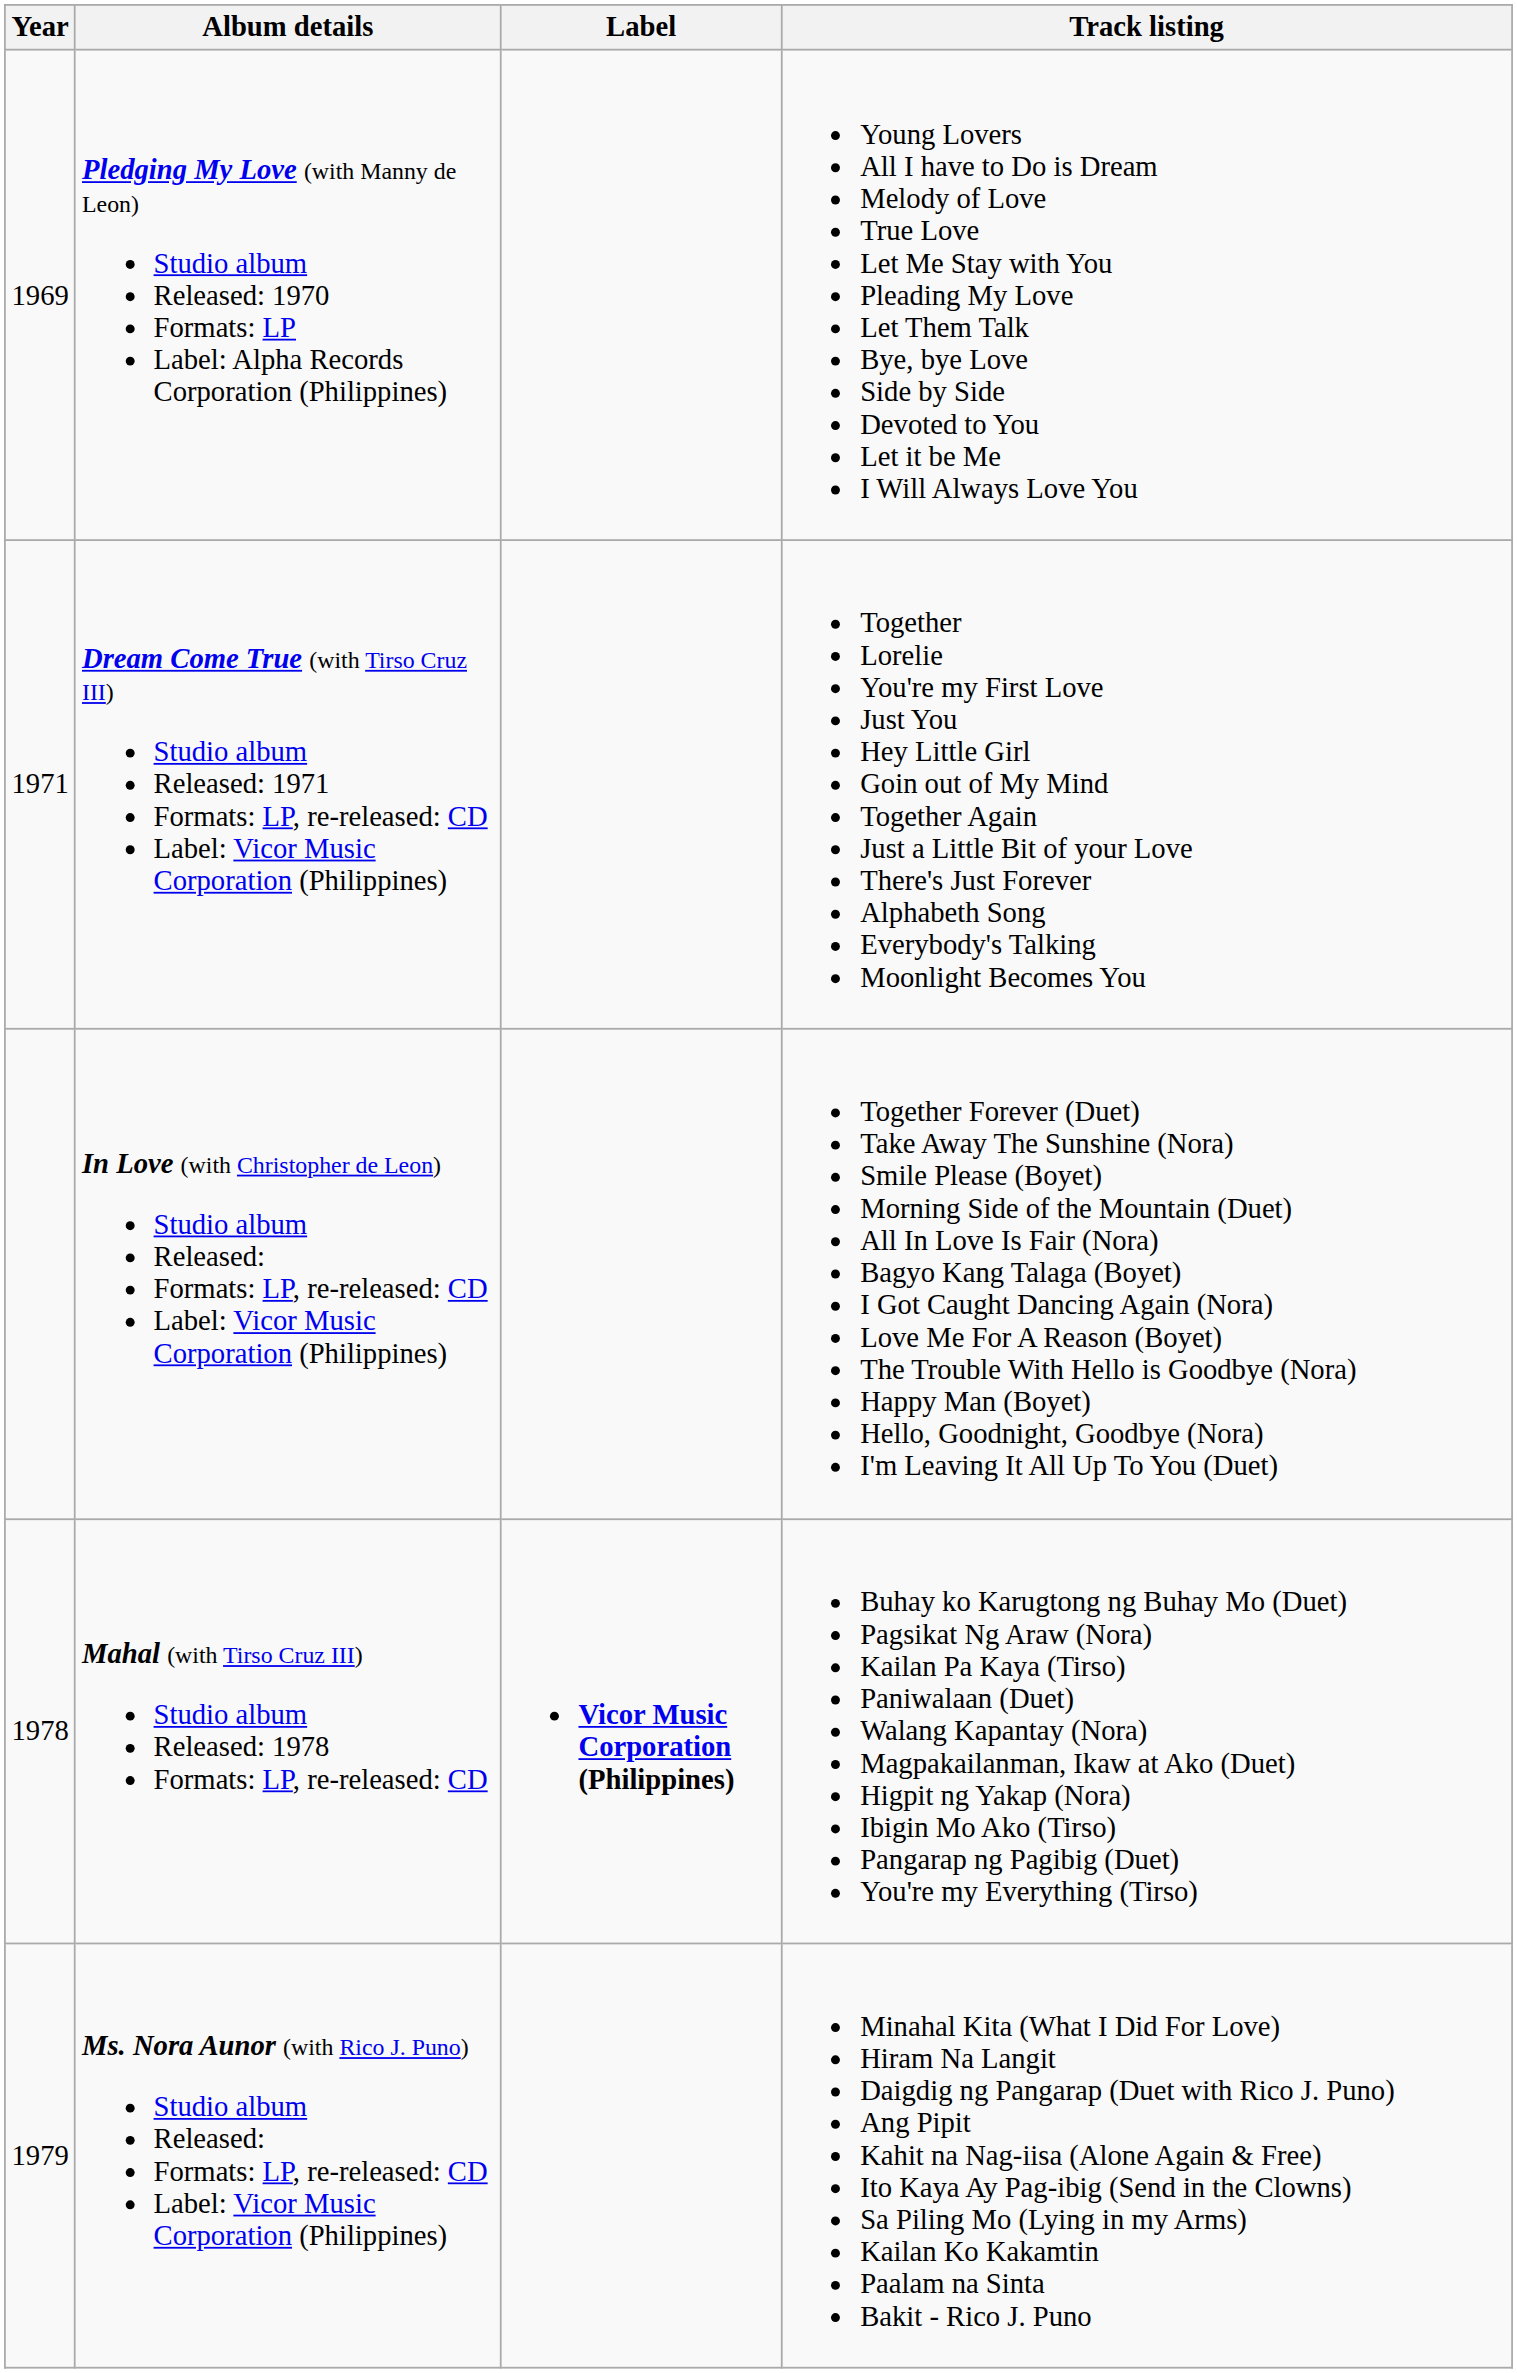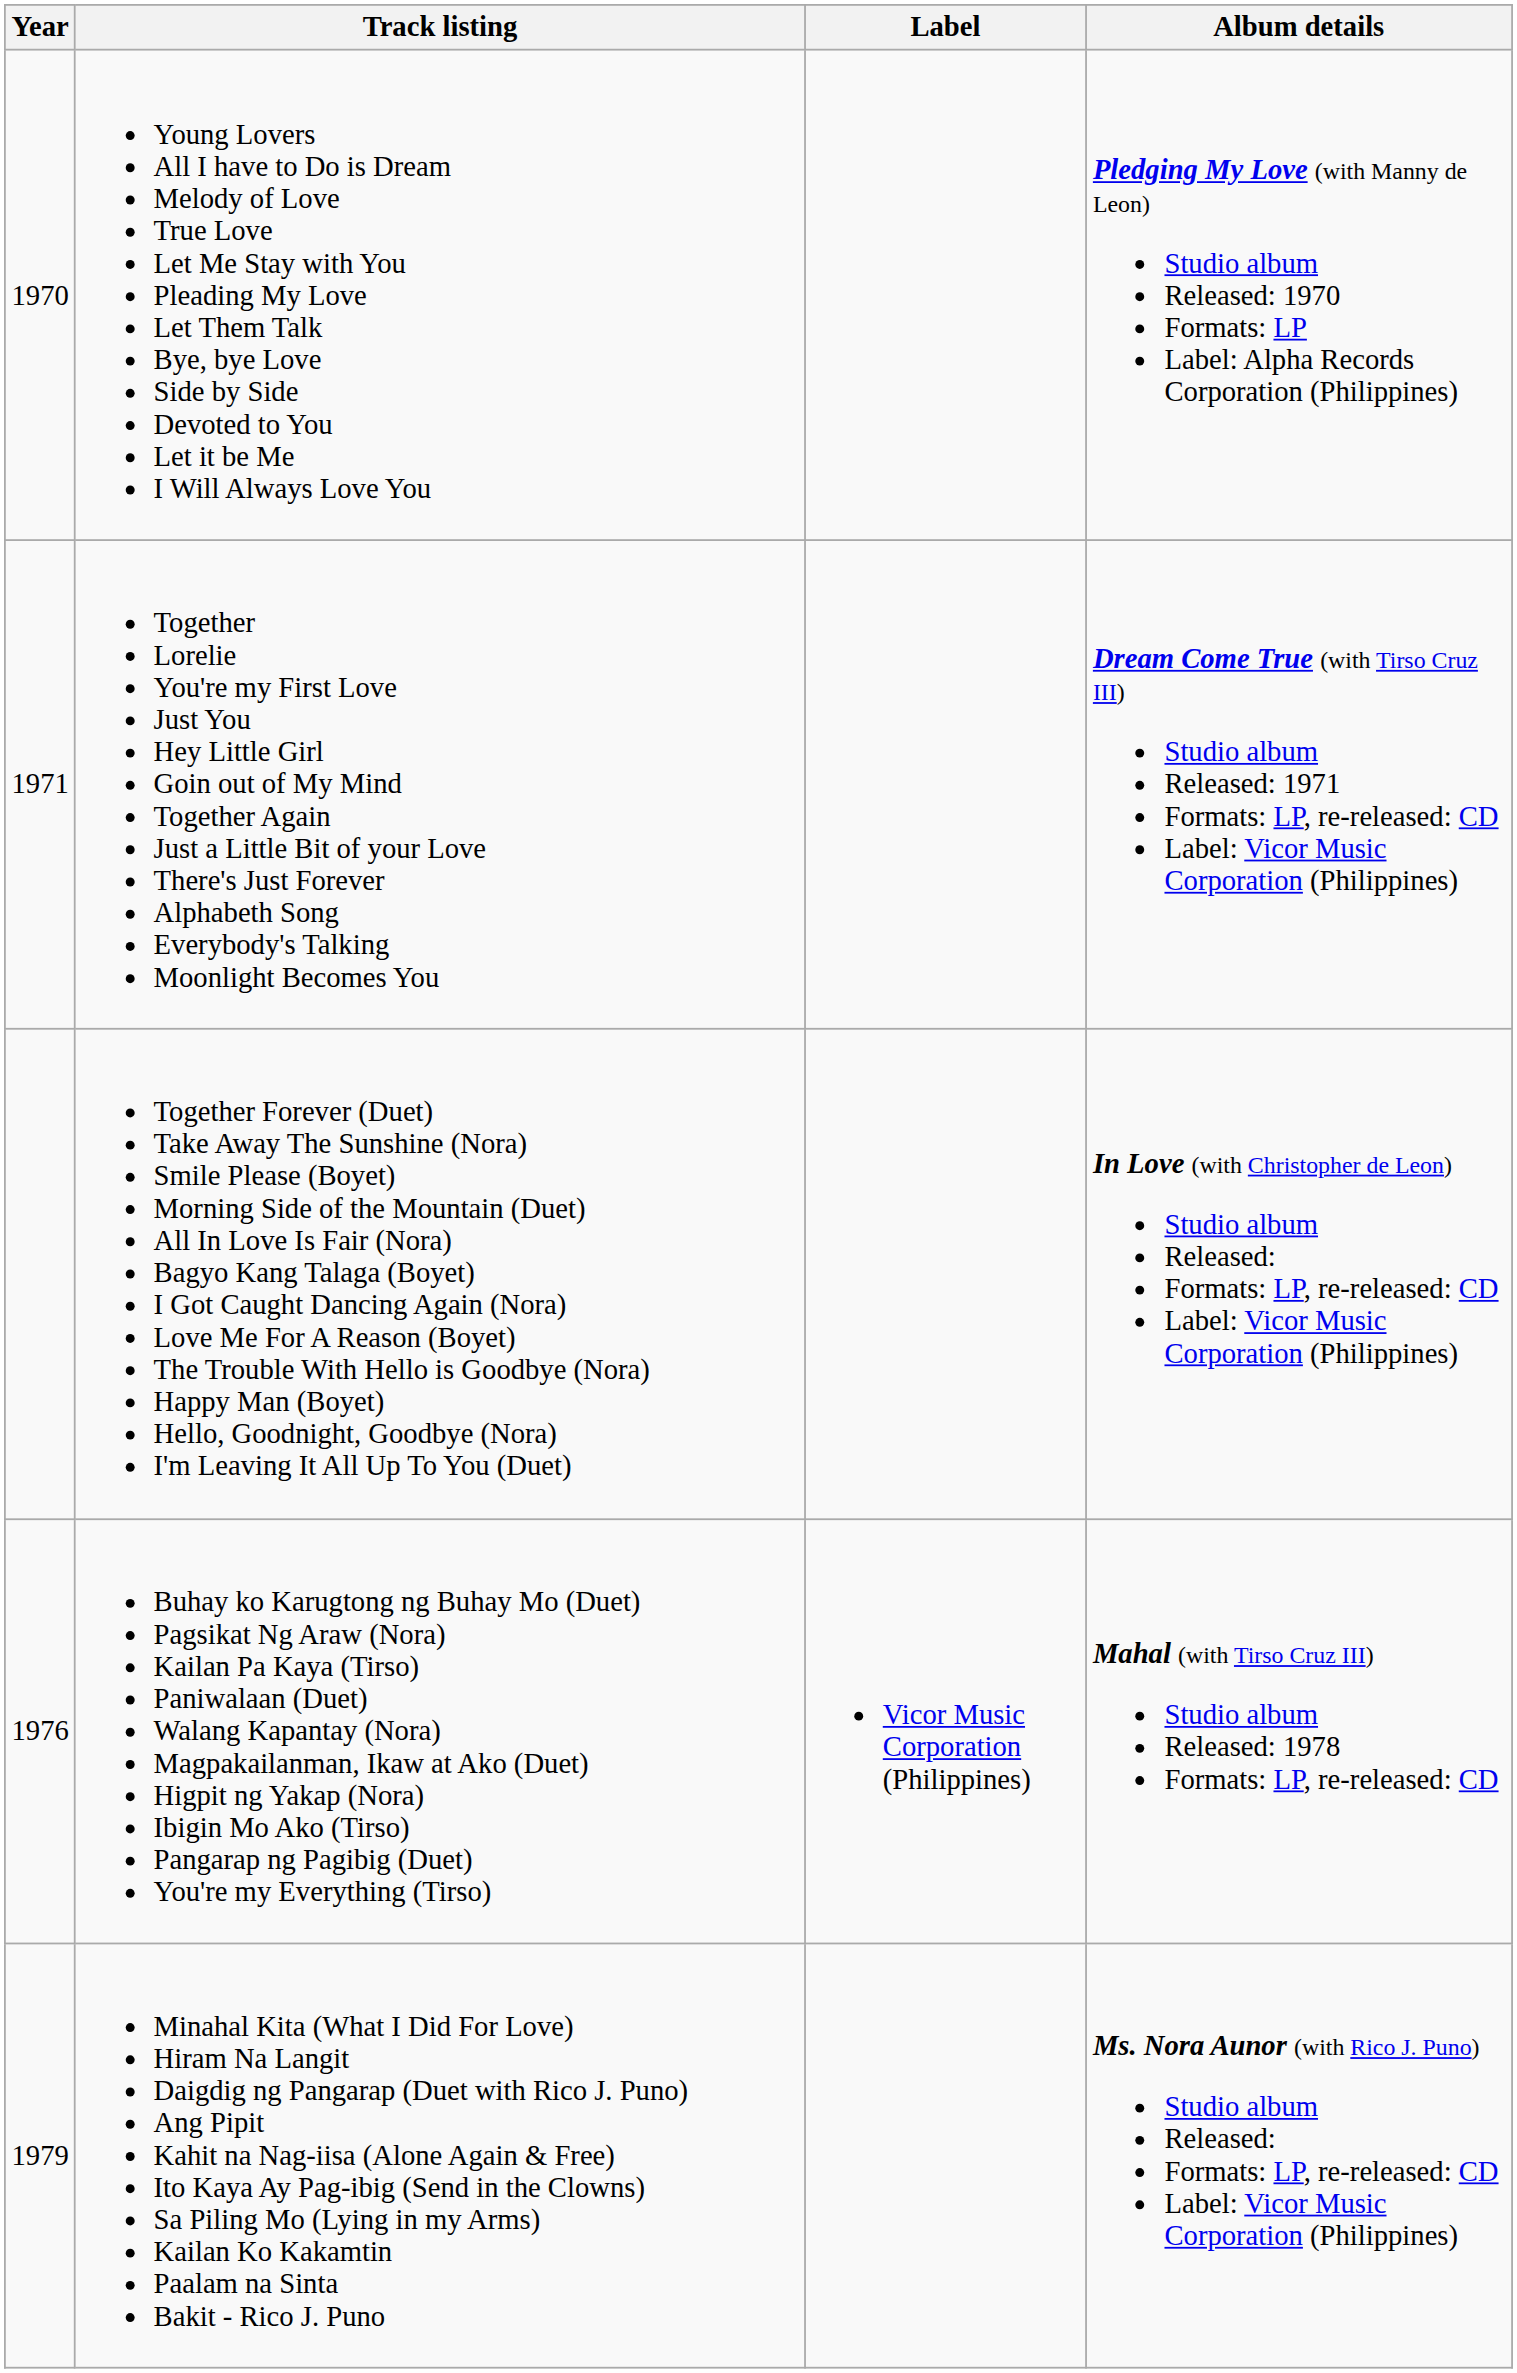columns swapped: (288, 27) <-> (1147, 27)
(40, 294) 1969 -> (40, 294) 1970
(40, 1730) 1978 -> (40, 1730) 1976
(641, 1747) bold -> (945, 1747) normal
